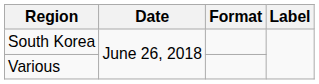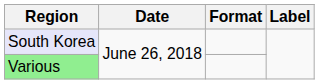(52, 41) no background -> (52, 41) lavender background
(34, 66) no background -> (34, 66) lightgreen background
